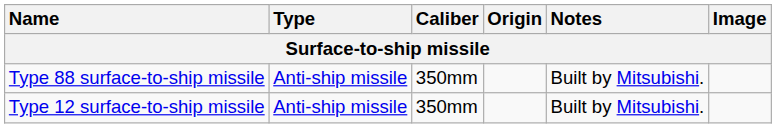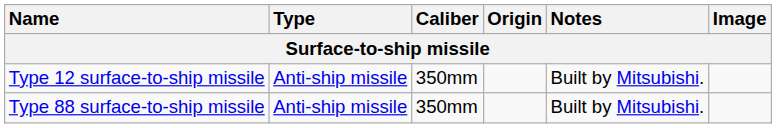rows swapped: (137, 107) <-> (137, 78)
